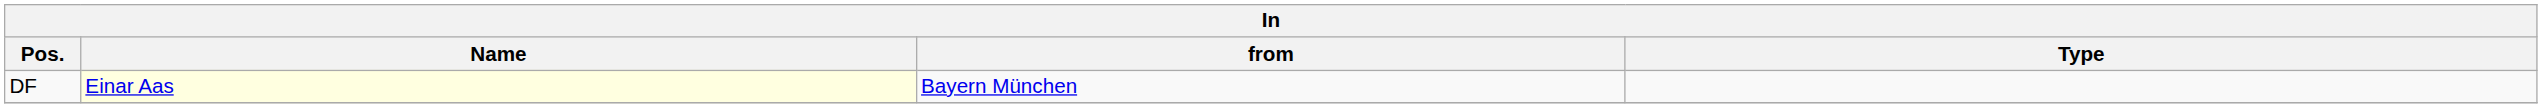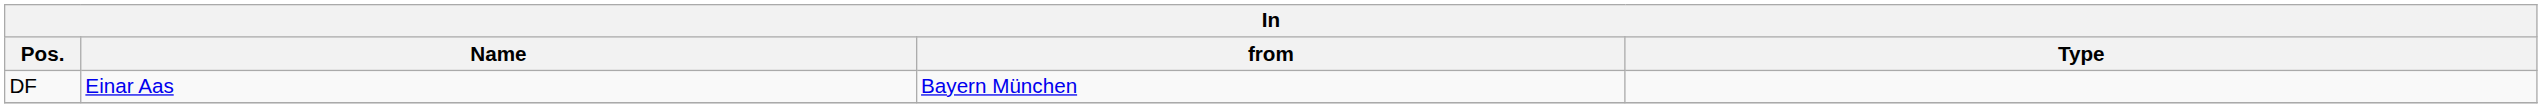(130, 86) lightyellow background -> (130, 86) no background
